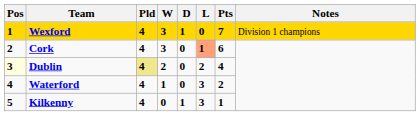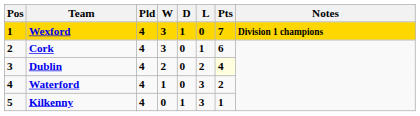(279, 31) normal -> (280, 31) bold
(202, 48) lightsalmon background -> (202, 48) no background
(10, 66) lightyellow background -> (10, 66) no background
(142, 66) khaki background -> (142, 66) no background
(221, 66) no background -> (221, 66) lightyellow background
